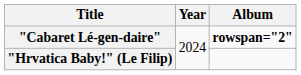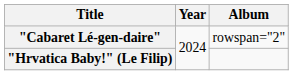(253, 37) bold -> (249, 37) normal
